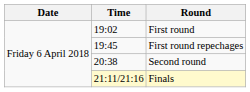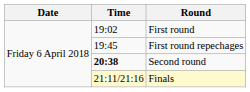(106, 62) normal -> (106, 62) bold
